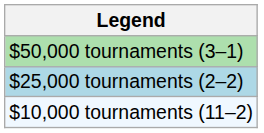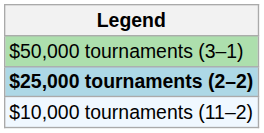(126, 82) normal -> (131, 82) bold
